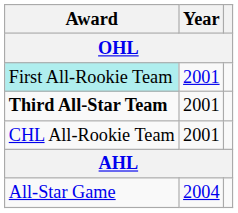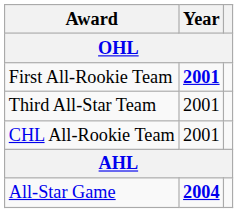(91, 76) paleturquoise background -> (91, 76) no background
(201, 76) normal -> (201, 76) bold
(88, 105) bold -> (82, 105) normal
(201, 192) normal -> (201, 192) bold
